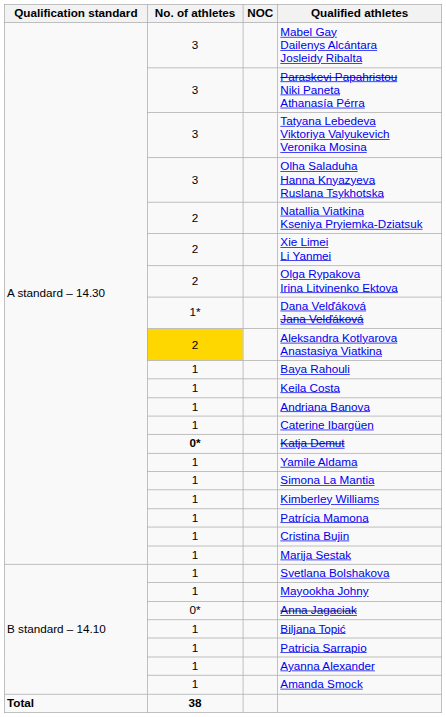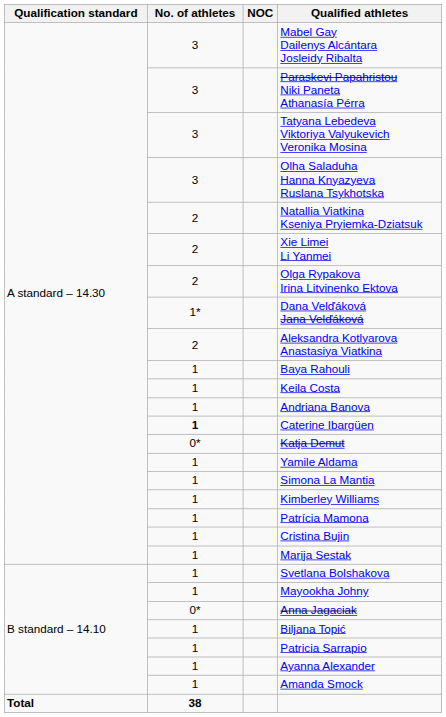(195, 344) gold background -> (195, 344) no background
(195, 425) normal -> (195, 425) bold
(195, 443) bold -> (195, 443) normal
